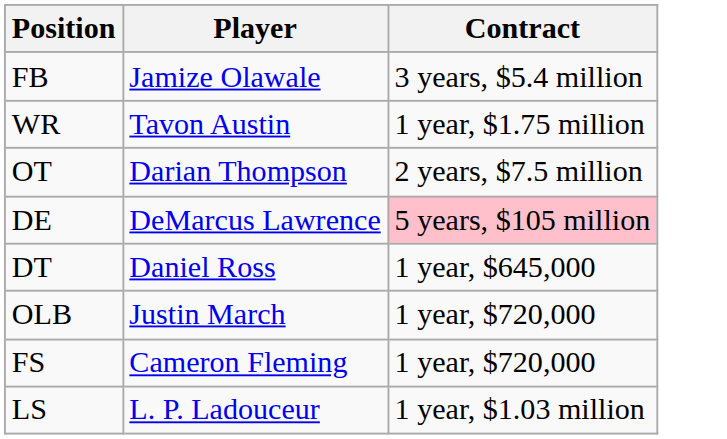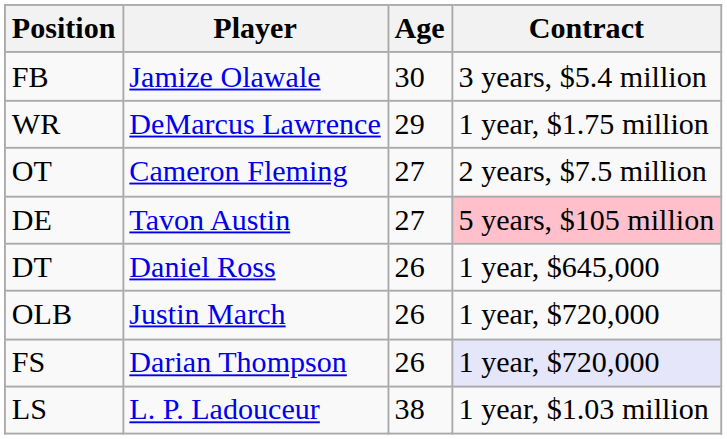+ column: (420, 28)
(210, 123) Tavon Austin -> (255, 123) DeMarcus Lawrence
(238, 171) Darian Thompson -> (238, 171) Cameron Fleming
(255, 219) DeMarcus Lawrence -> (210, 219) Tavon Austin
(238, 362) Cameron Fleming -> (238, 362) Darian Thompson
(495, 362) no background -> (559, 362) lavender background
